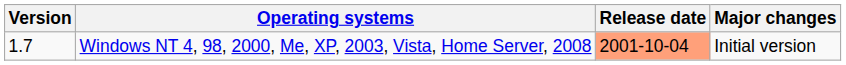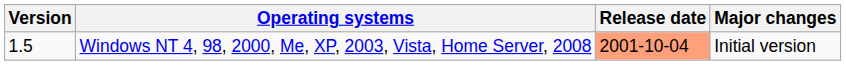(21, 45) 1.7 -> (21, 45) 1.5
